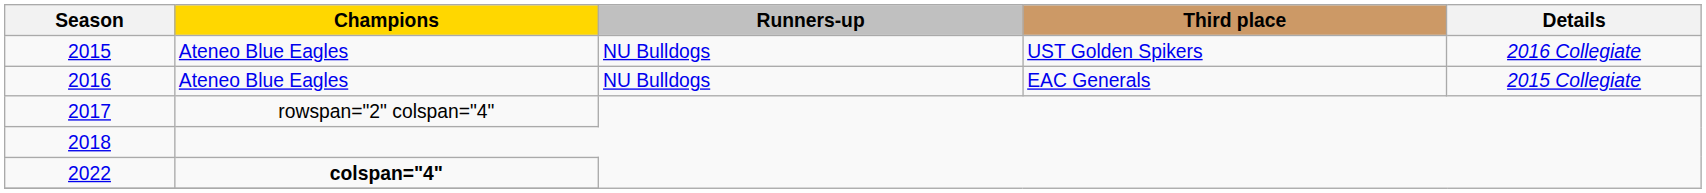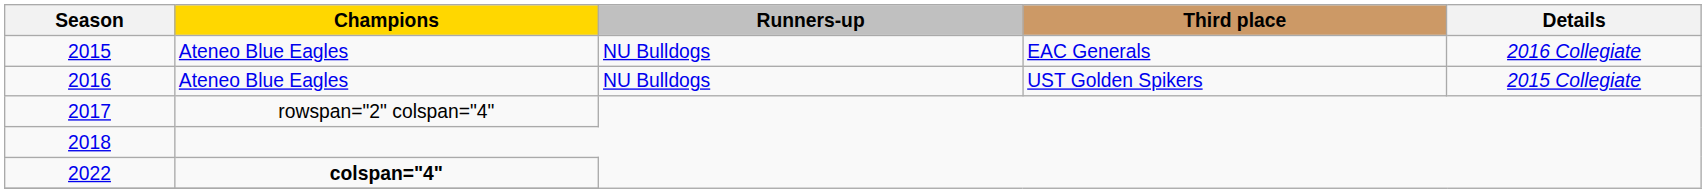(1115, 51) UST Golden Spikers -> (1089, 51) EAC Generals
(1089, 81) EAC Generals -> (1115, 81) UST Golden Spikers
